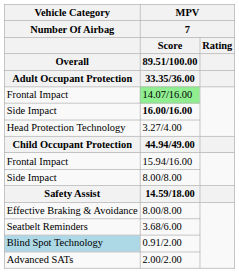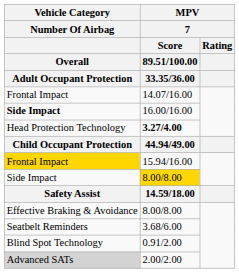(167, 95) lightgreen background -> (167, 95) no background
(32, 111) normal -> (33, 111) bold
(167, 111) bold -> (167, 111) normal
(162, 128) normal -> (162, 128) bold
(37, 161) no background -> (37, 161) gold background
(162, 177) no background -> (162, 177) gold background
(55, 243) lightblue background -> (55, 243) no background
(40, 260) no background -> (40, 260) lightgrey background
